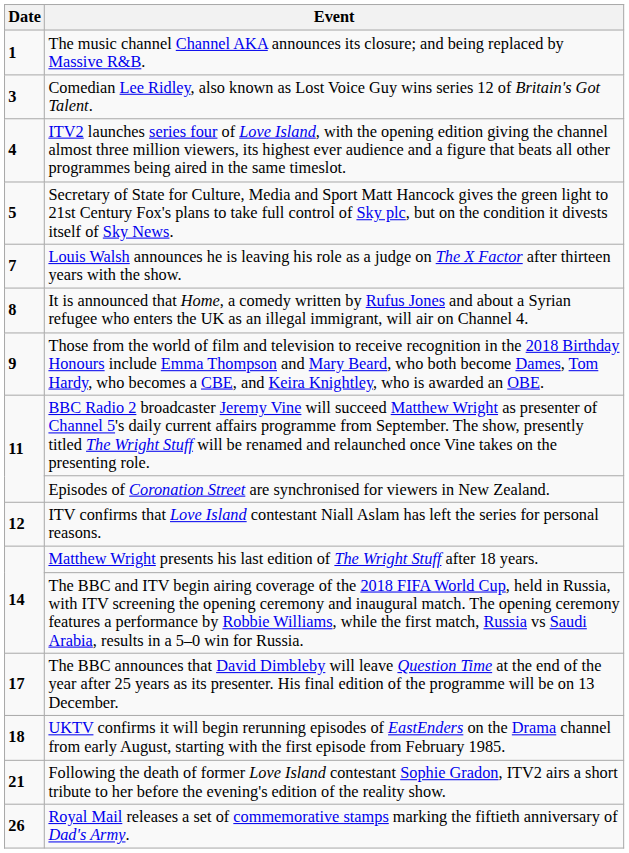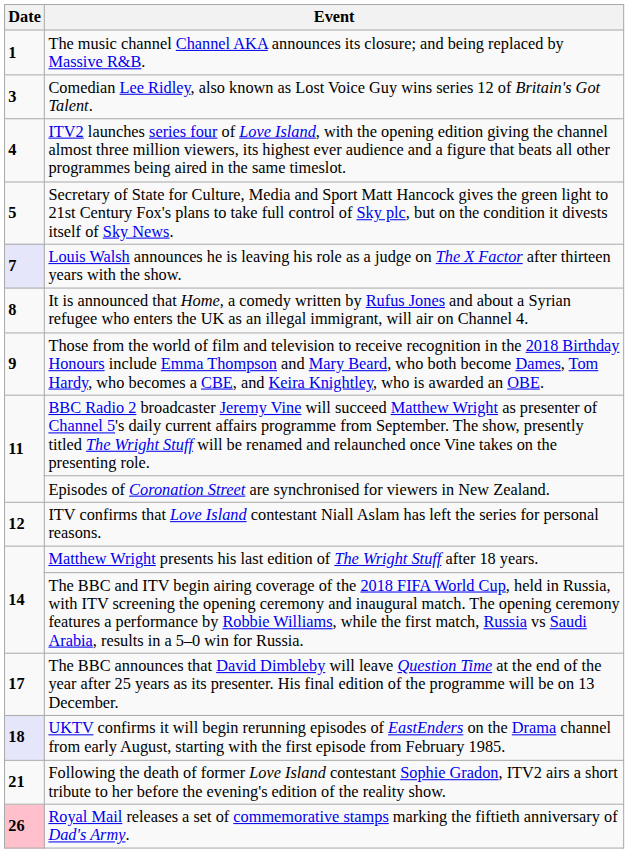(12, 266) no background -> (12, 266) lavender background
(16, 737) no background -> (16, 737) lavender background
(16, 826) no background -> (16, 826) pink background
